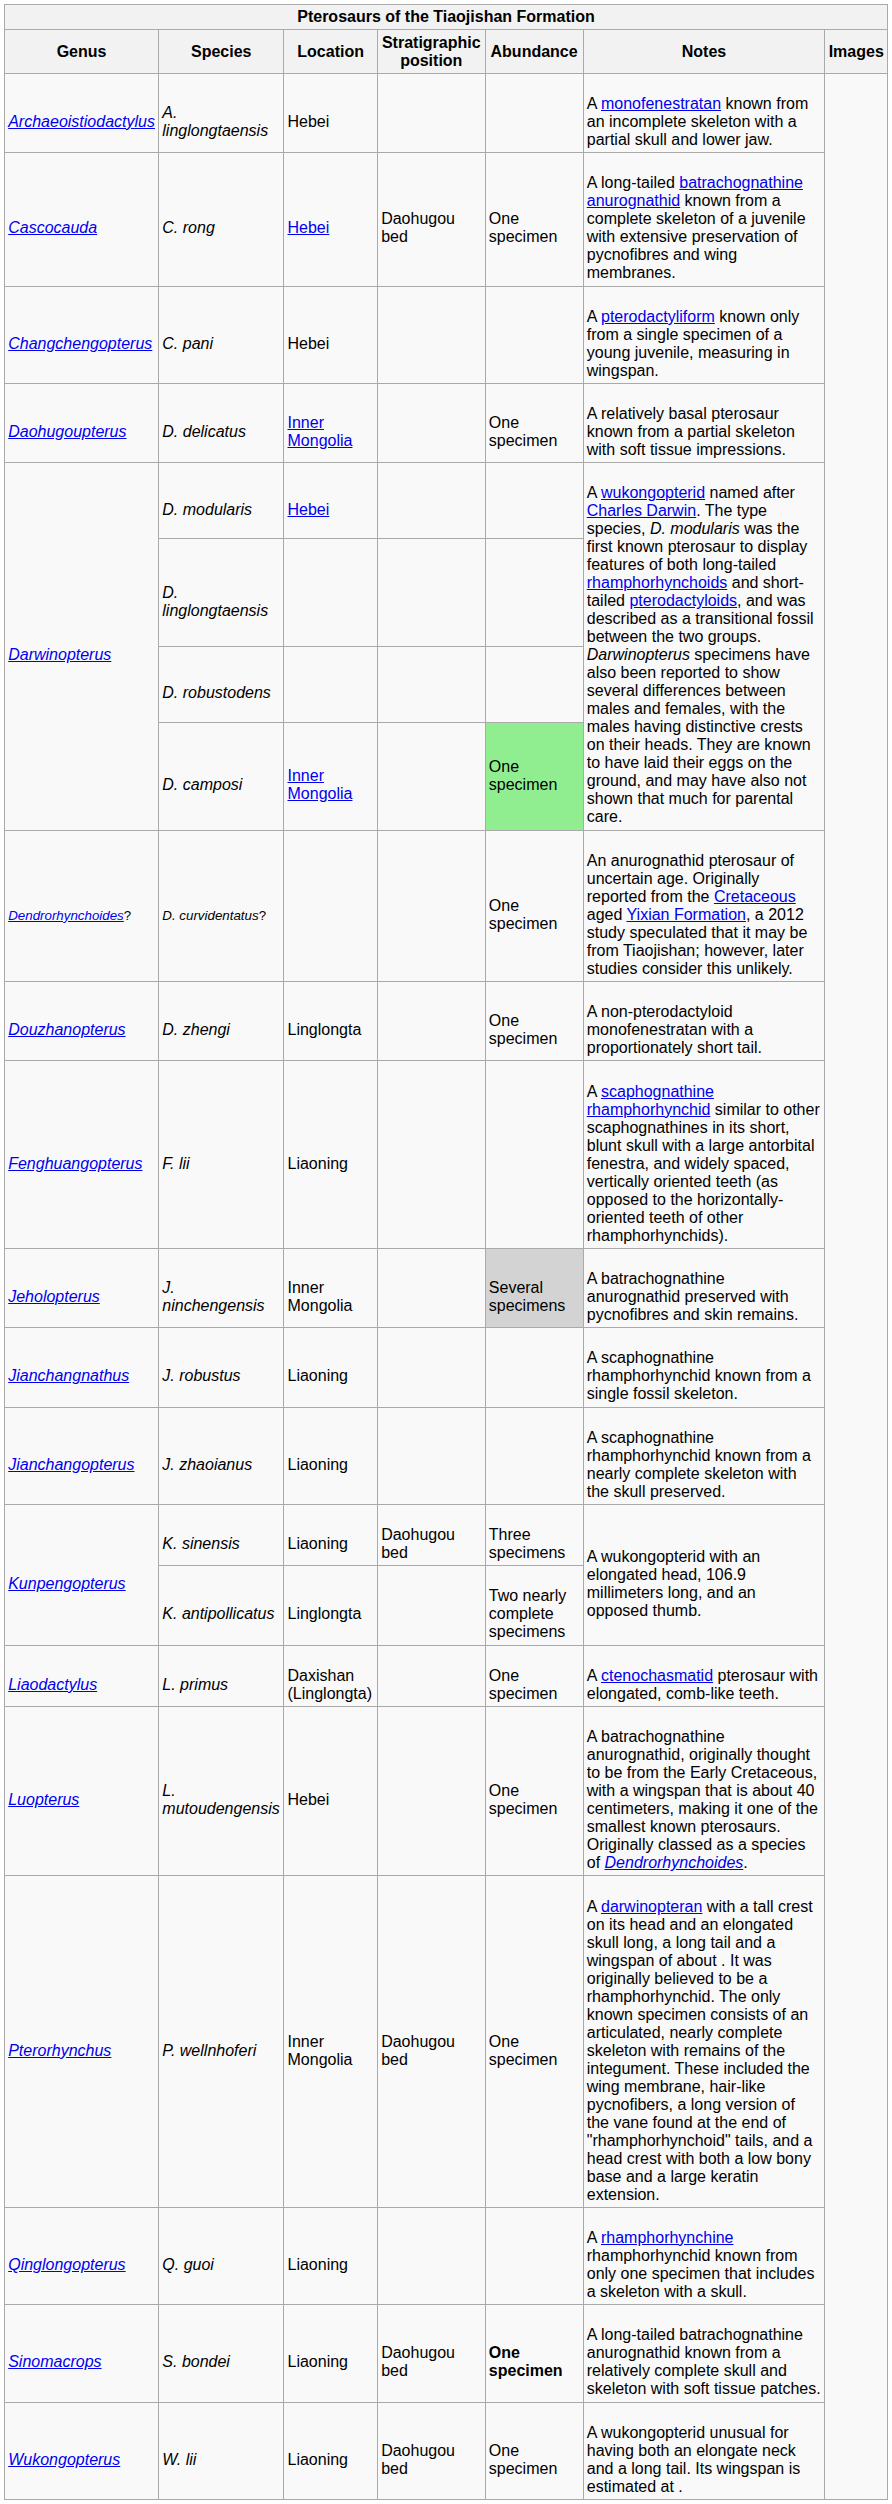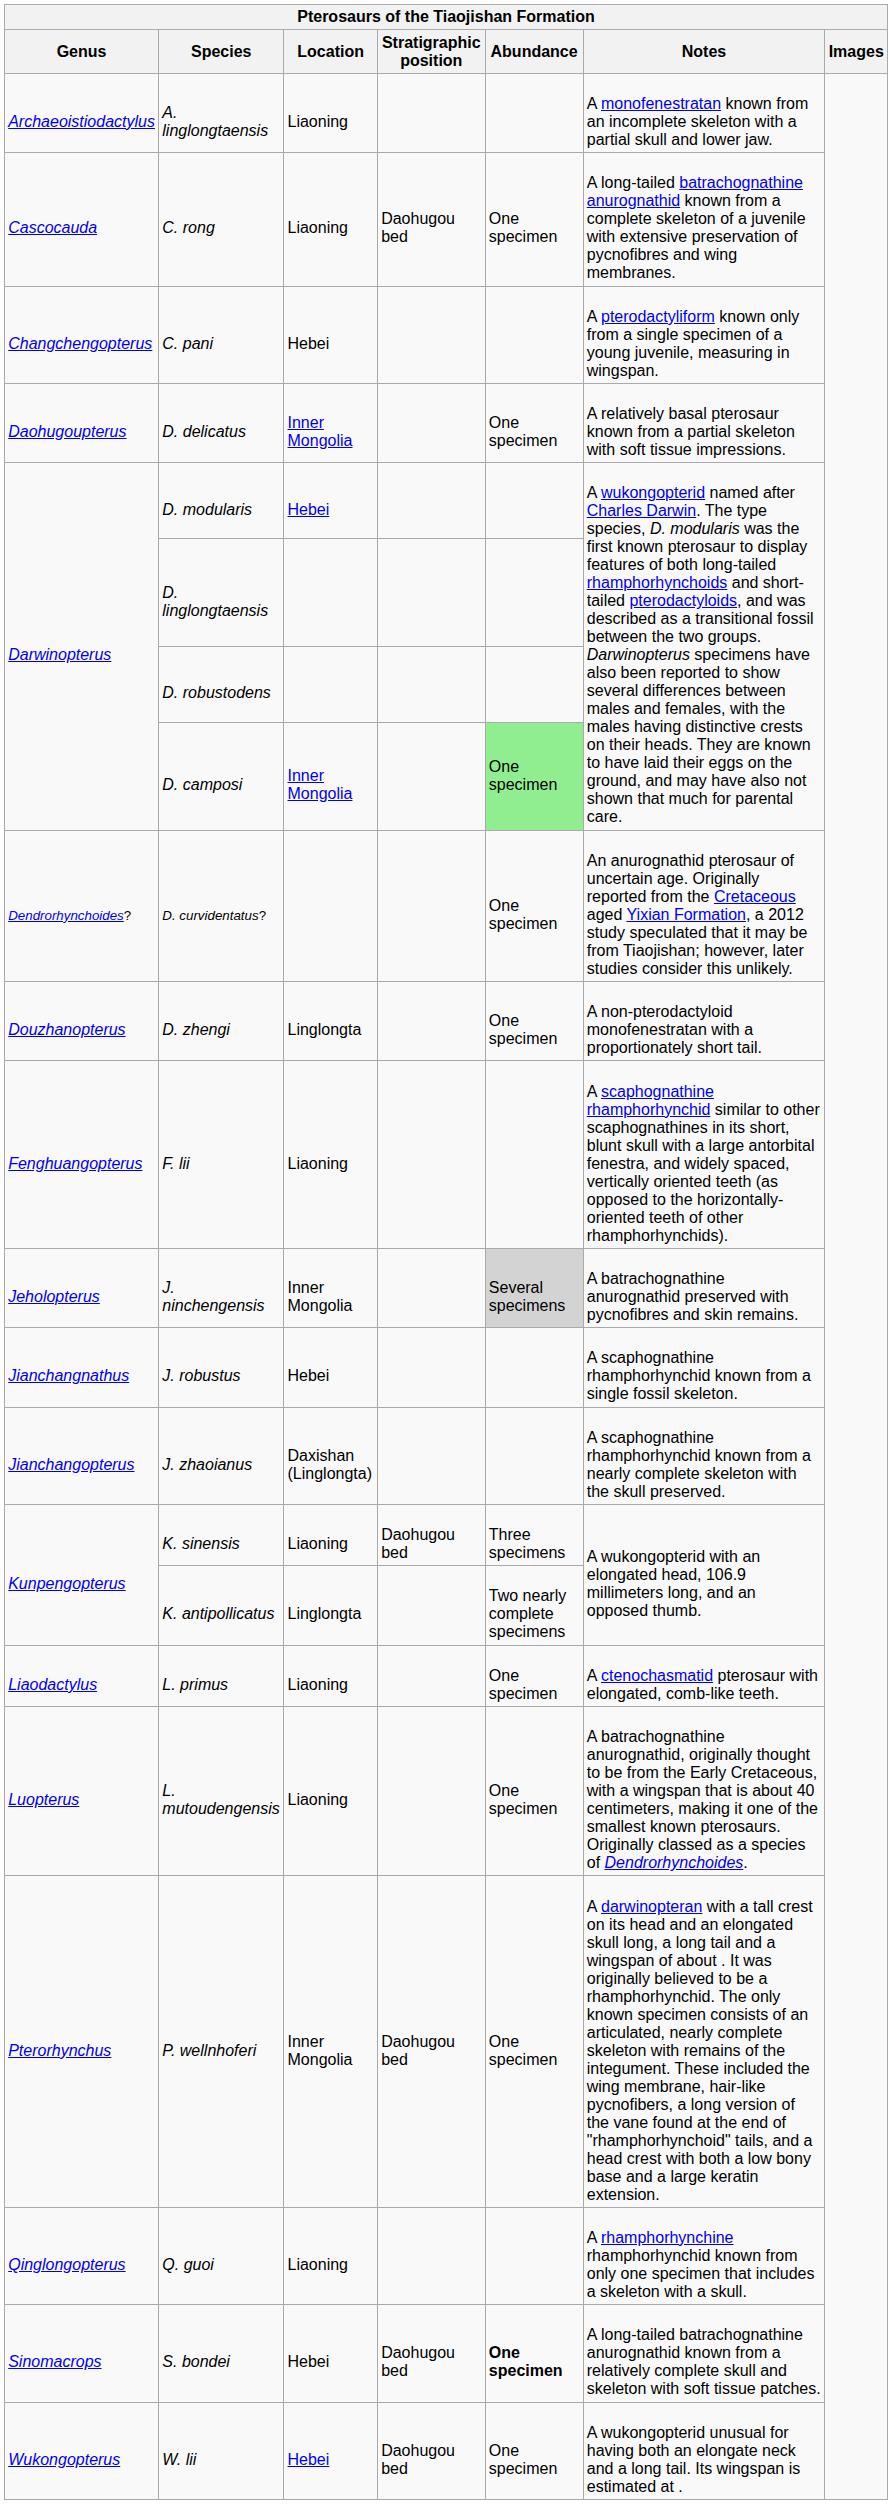(308, 121) Hebei -> (318, 121) Liaoning
(308, 228) Hebei -> (318, 228) Liaoning
(318, 1376) Liaoning -> (308, 1376) Hebei
(318, 1464) Liaoning -> (330, 1464) Daxishan (Linglongta)
(330, 1684) Daxishan (Linglongta) -> (318, 1684) Liaoning
(308, 1800) Hebei -> (318, 1800) Liaoning
(318, 2362) Liaoning -> (308, 2362) Hebei
(318, 2459) Liaoning -> (308, 2459) Hebei
